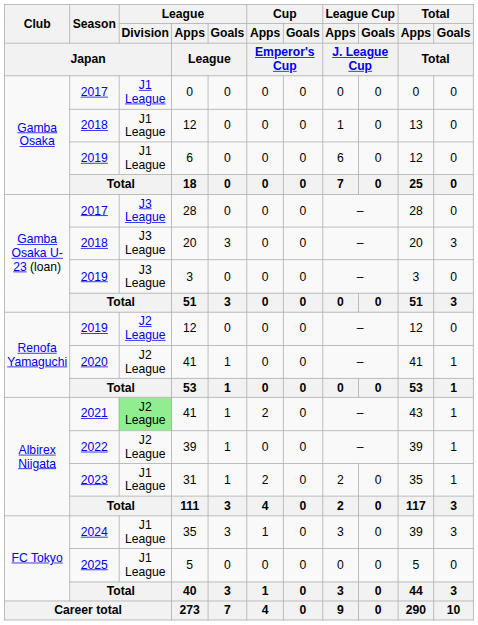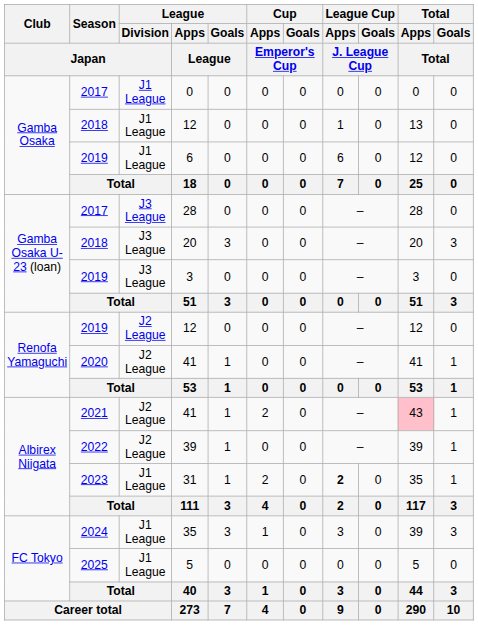(145, 414) lightgreen background -> (145, 414) no background
(416, 414) no background -> (416, 414) pink background
(341, 480) normal -> (341, 480) bold
